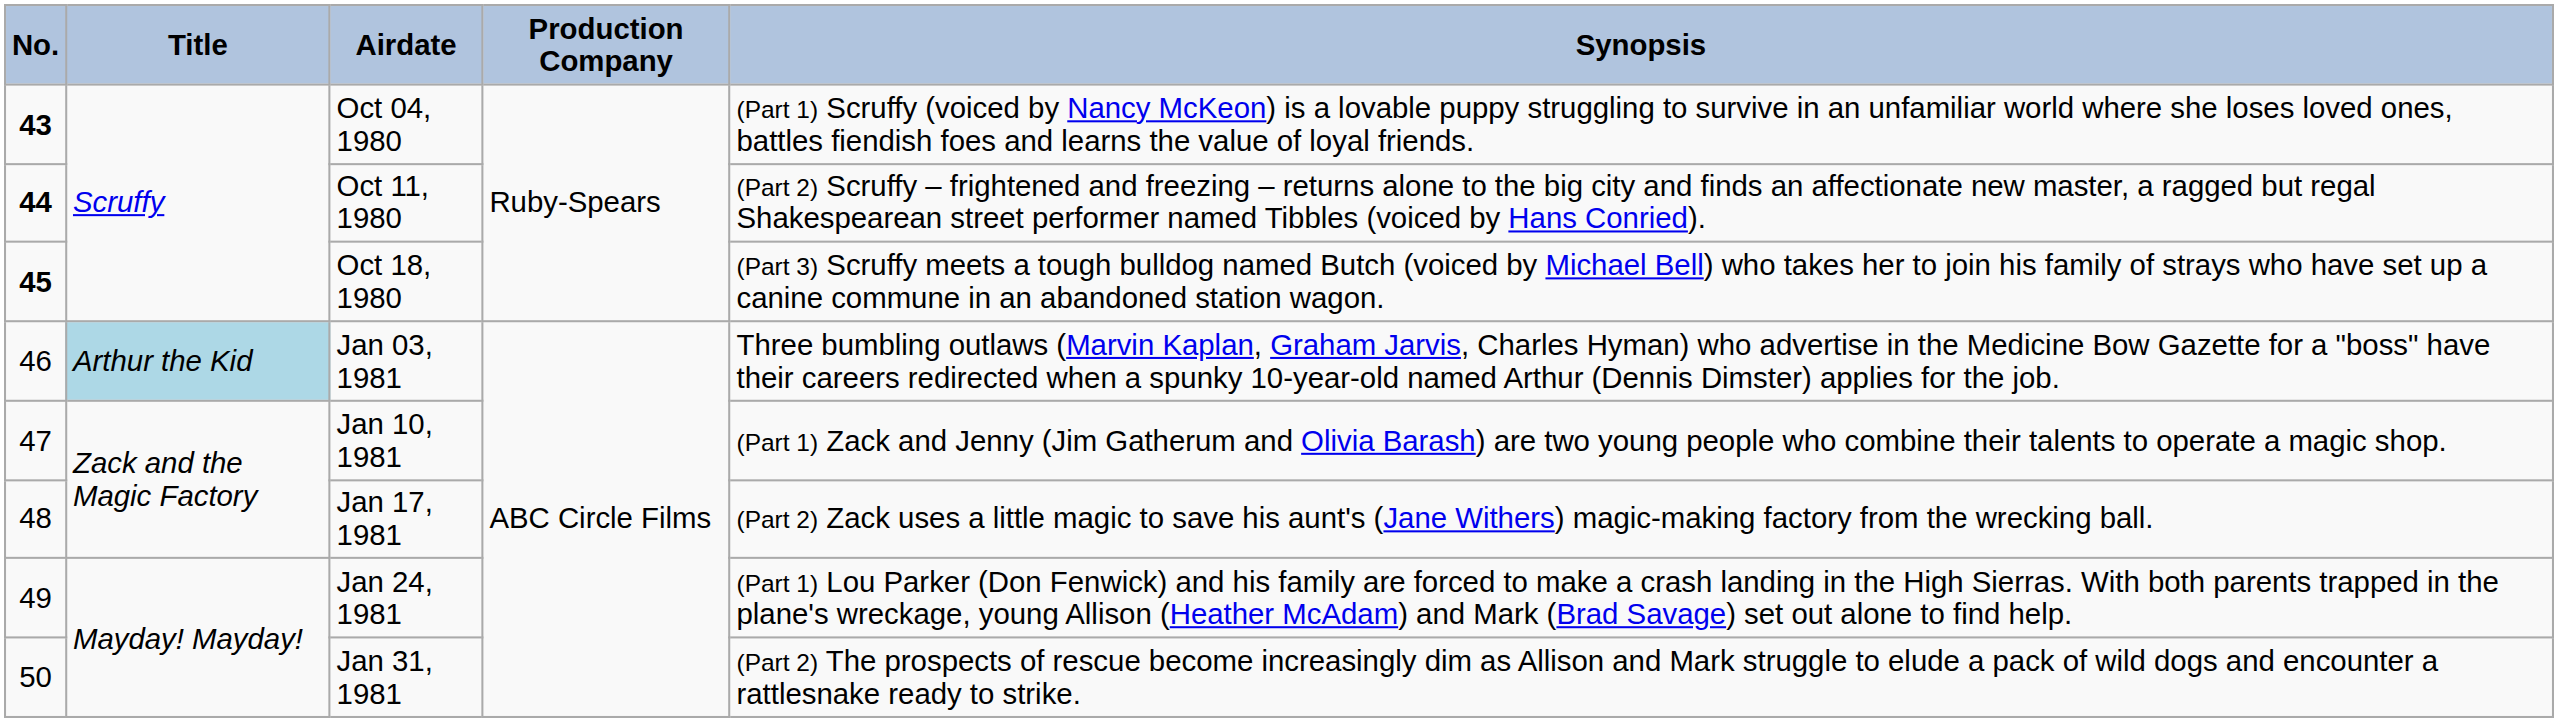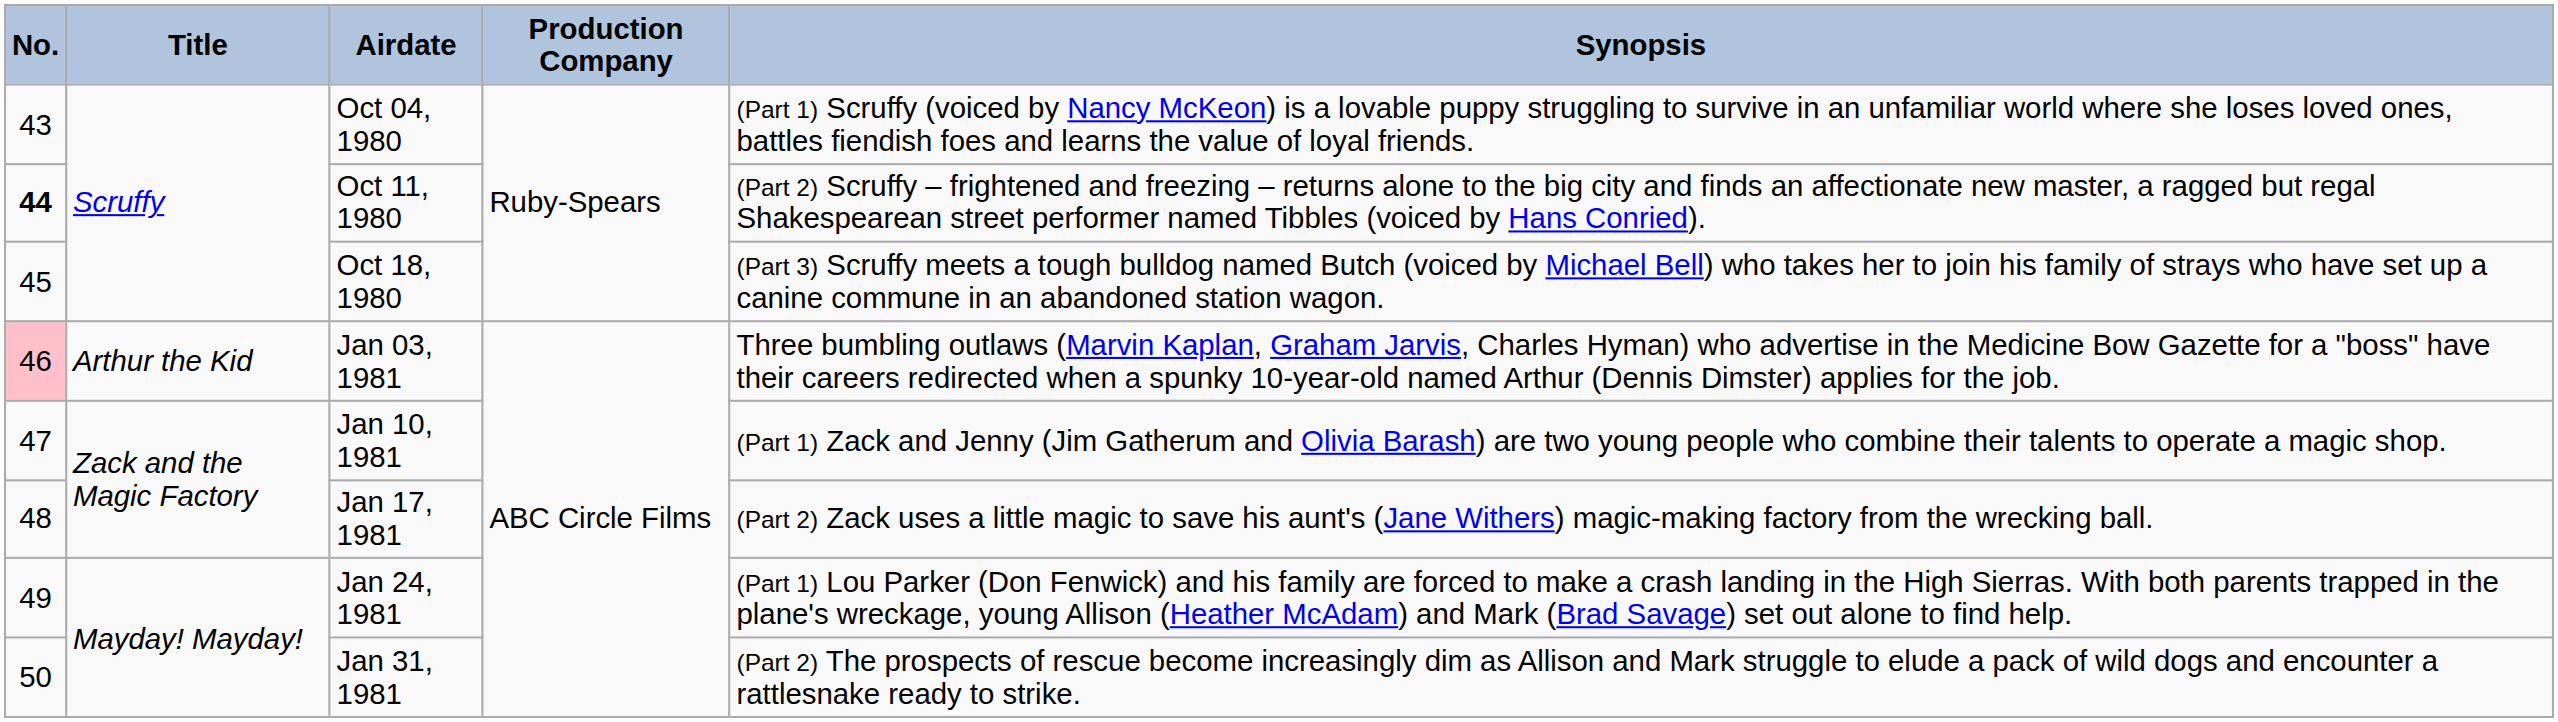(36, 124) bold -> (36, 124) normal
(36, 282) bold -> (36, 282) normal
(36, 361) no background -> (36, 361) pink background
(163, 361) lightblue background -> (163, 361) no background
